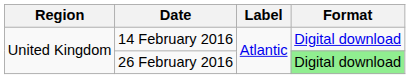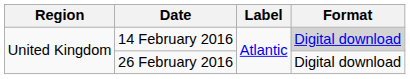(348, 39) no background -> (348, 39) lightgrey background
(348, 62) lightgreen background -> (348, 62) no background
